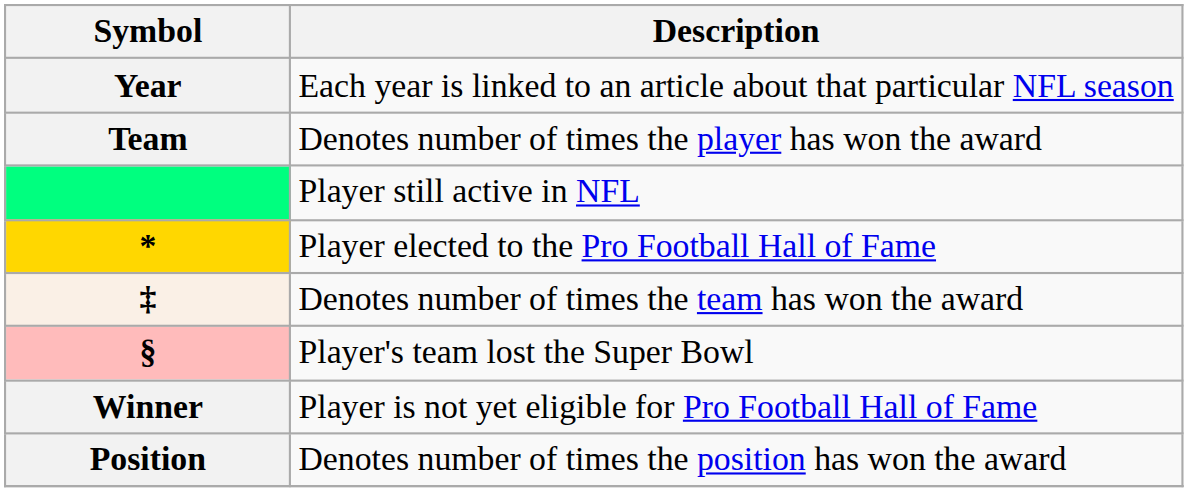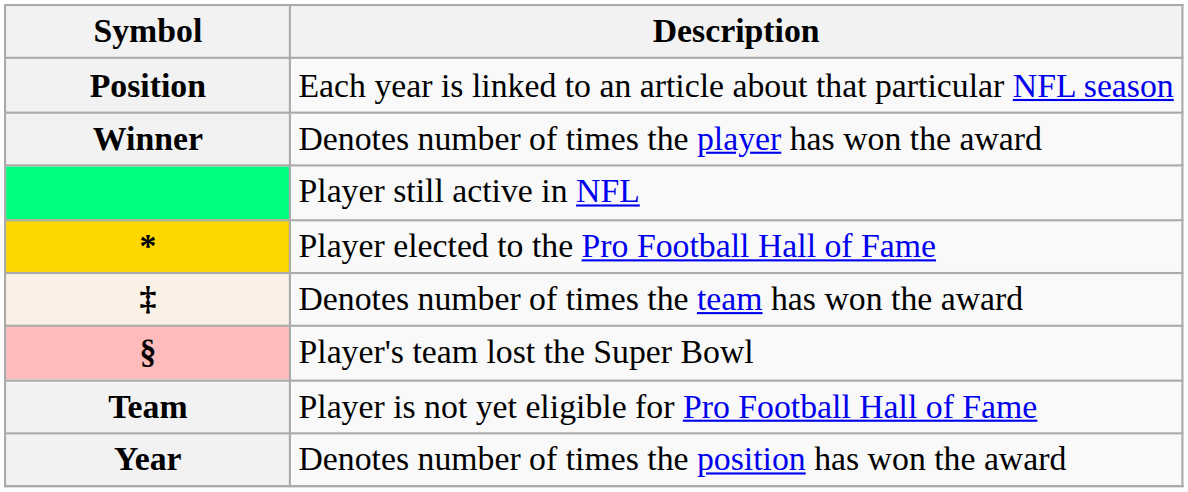(148, 84) Year -> (148, 84) Position
(148, 138) Team -> (148, 138) Winner
(148, 406) Winner -> (148, 406) Team
(148, 459) Position -> (148, 459) Year
